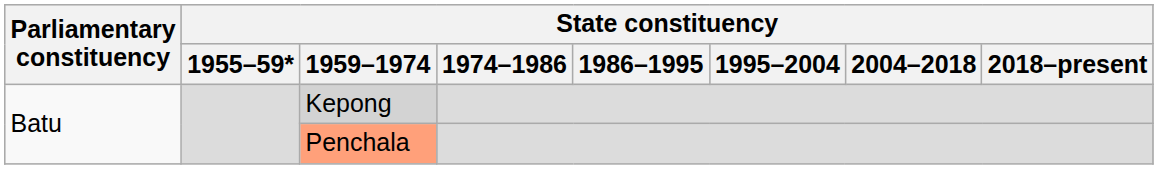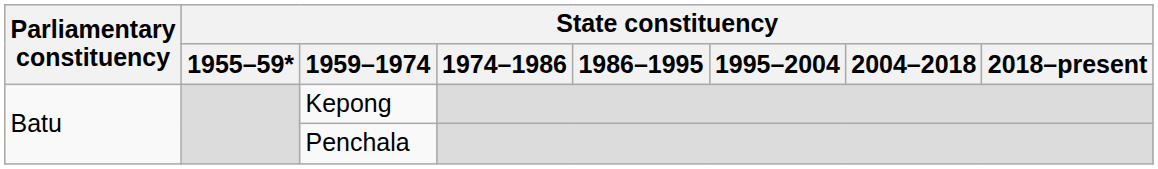(349, 103) lightgrey background -> (349, 103) no background
(358, 143) lightsalmon background -> (358, 143) no background
